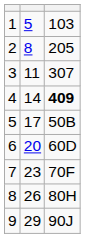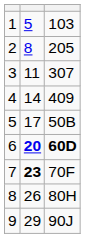(61, 97) bold -> (61, 97) normal
(32, 147) normal -> (32, 147) bold
(63, 147) normal -> (63, 147) bold
(32, 171) normal -> (32, 171) bold
